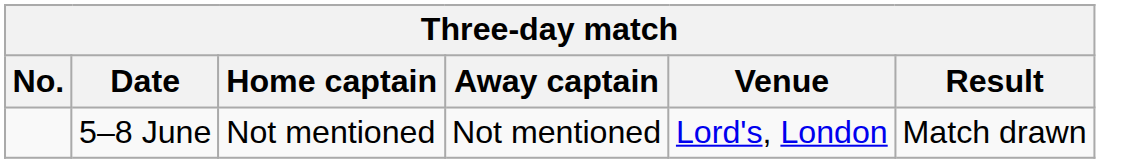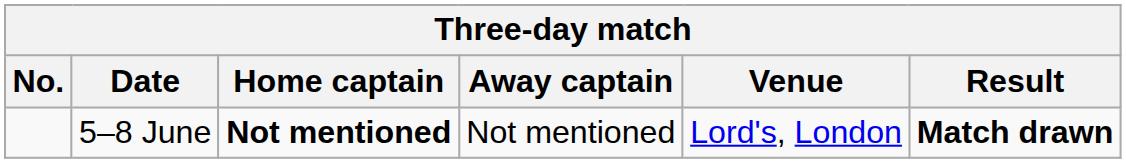(331, 132) normal -> (339, 132) bold
(995, 132) normal -> (1015, 132) bold
